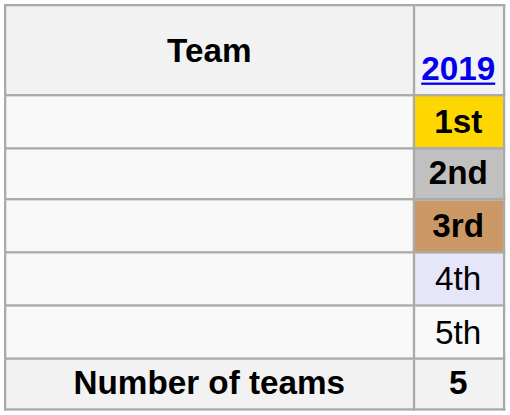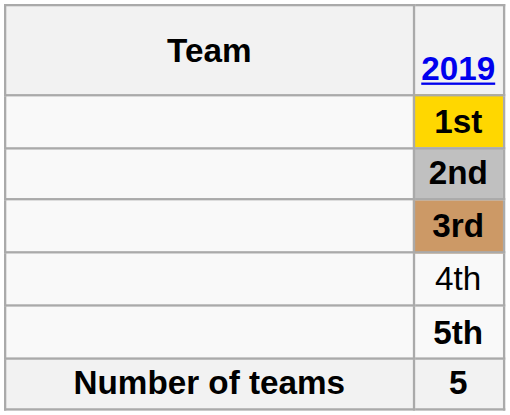(458, 279) lavender background -> (458, 279) no background
(458, 332) normal -> (458, 332) bold
